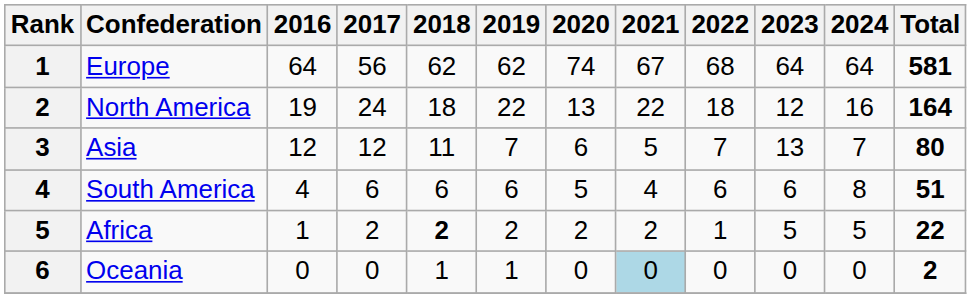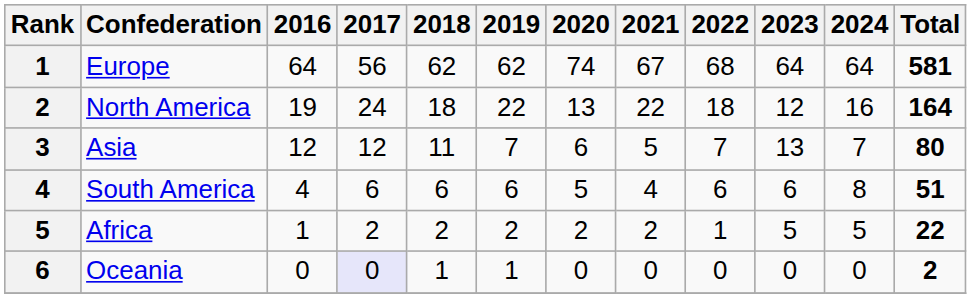(442, 230) bold -> (442, 230) normal
(372, 271) no background -> (372, 271) lavender background
(651, 271) lightblue background -> (651, 271) no background
